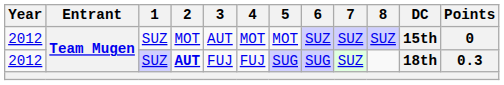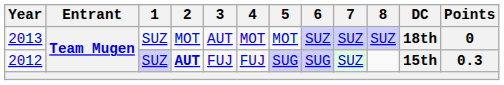(25, 38) 2012 -> (25, 38) 2013
(420, 38) 15th -> (420, 38) 18th
(420, 61) 18th -> (420, 61) 15th
